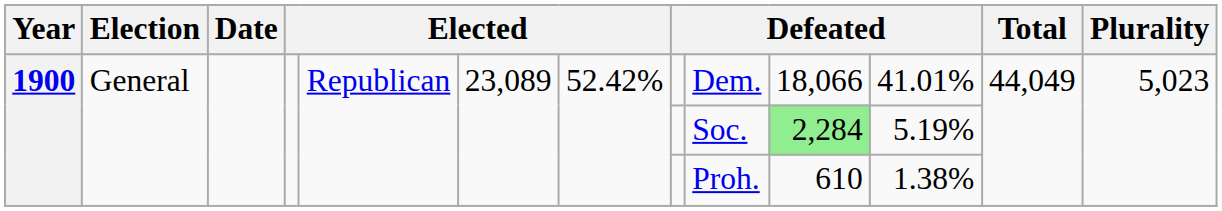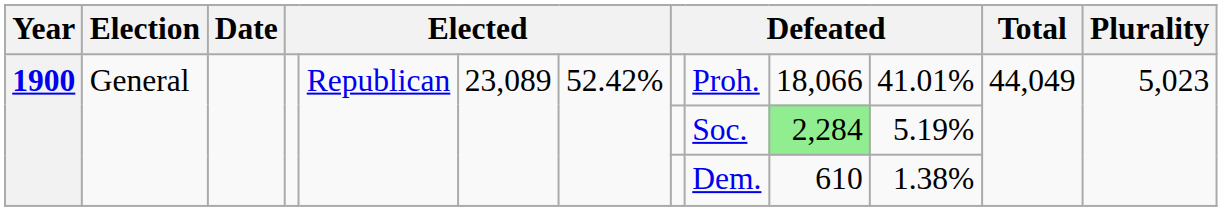(727, 79) Dem. -> (726, 79) Proh.
(726, 179) Proh. -> (727, 179) Dem.
